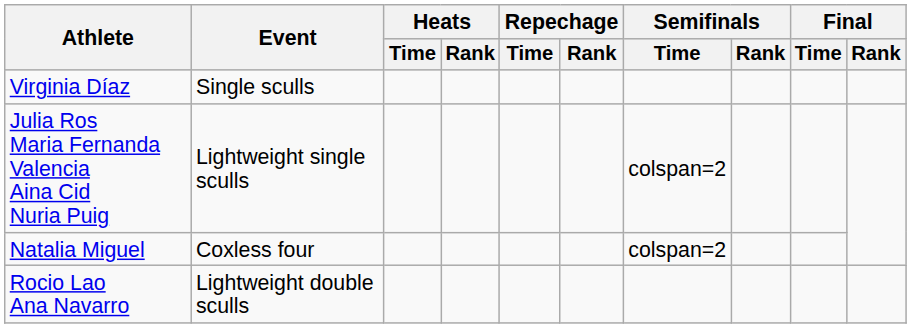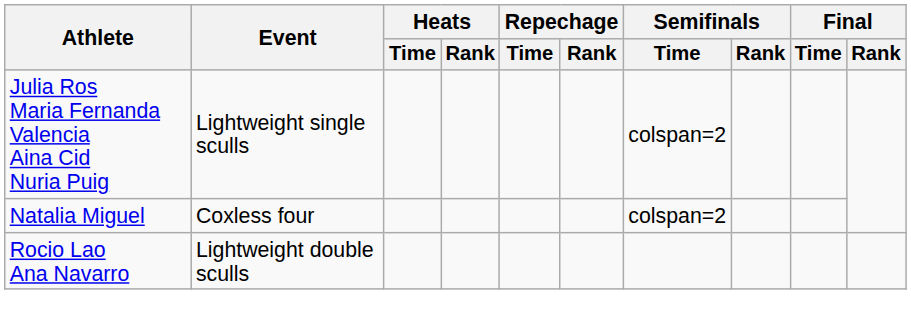- row: (70, 87)
